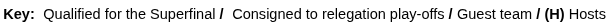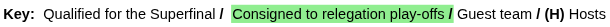(342, 14) no background -> (342, 14) lightgreen background
